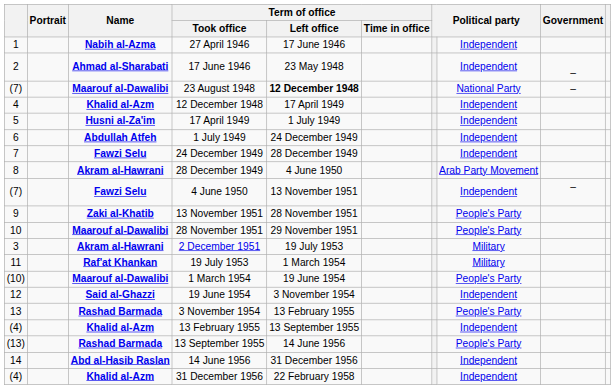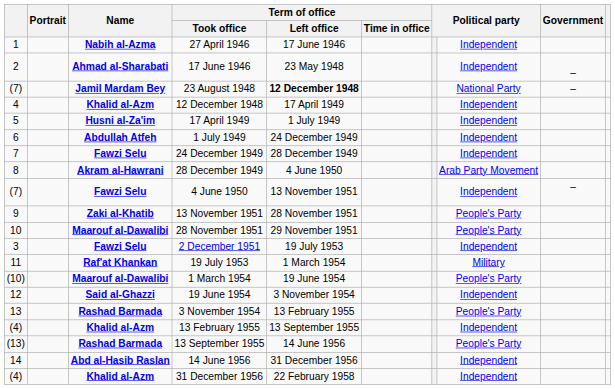(120, 89) Maarouf al-Dawalibi -> (120, 89) Jamil Mardam Bey
(120, 246) Akram al-Hawrani -> (120, 246) Fawzi Selu
(489, 246) Military -> (489, 246) Independent
